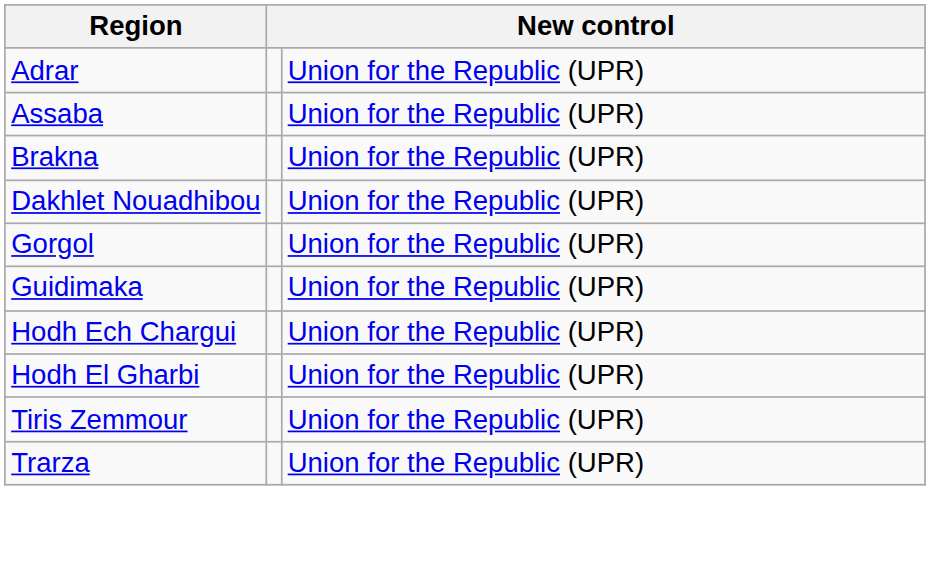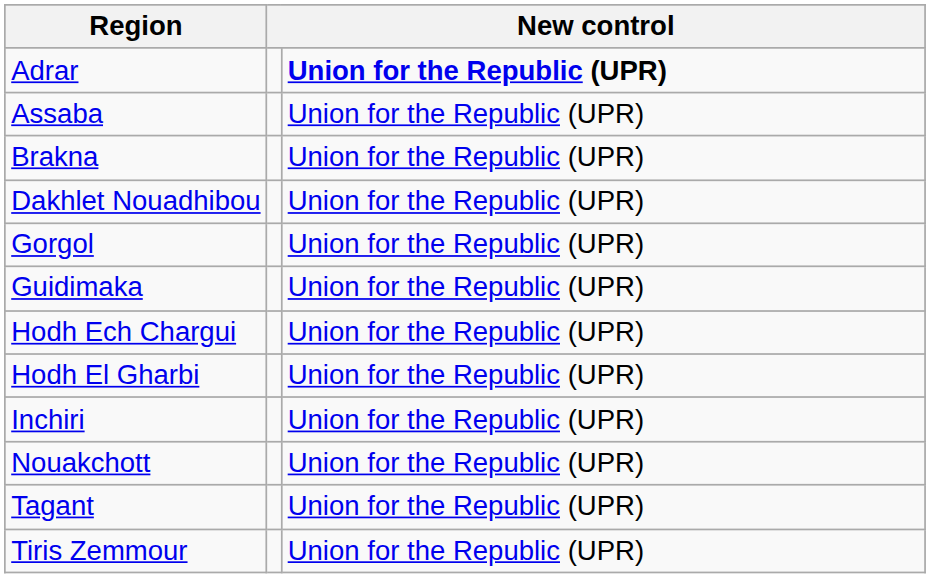(466, 69) normal -> (477, 69) bold
+ row: (48, 419)
+ row: (81, 462)
+ row: (53, 506)
- row: (50, 462)
